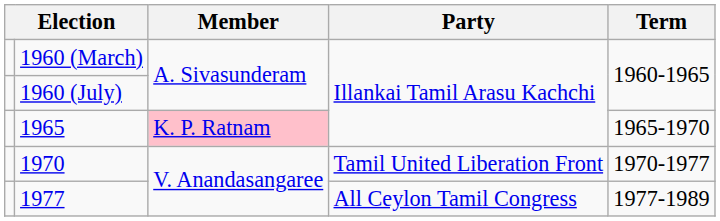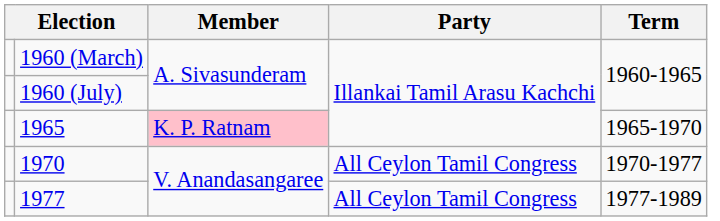(468, 163) Tamil United Liberation Front -> (455, 163) All Ceylon Tamil Congress
